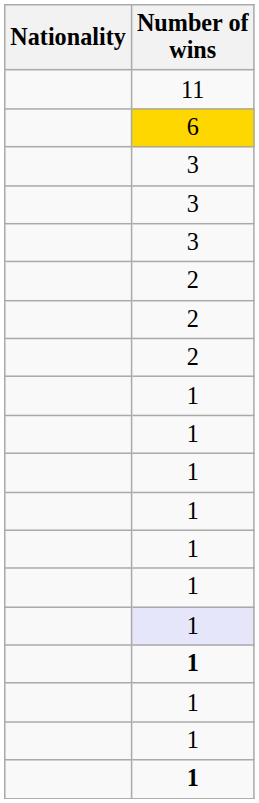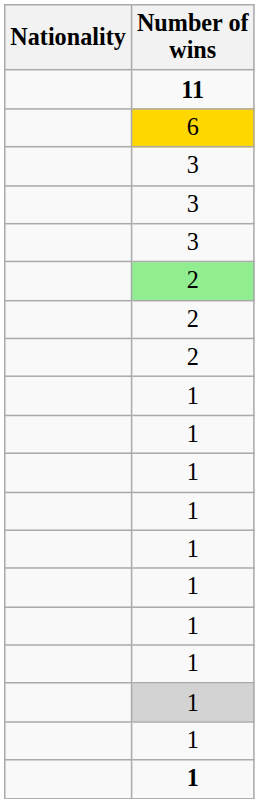(193, 89) normal -> (193, 89) bold
(193, 280) no background -> (193, 280) lightgreen background
(193, 625) lavender background -> (193, 625) no background
(193, 663) bold -> (193, 663) normal
(193, 702) no background -> (193, 702) lightgrey background
